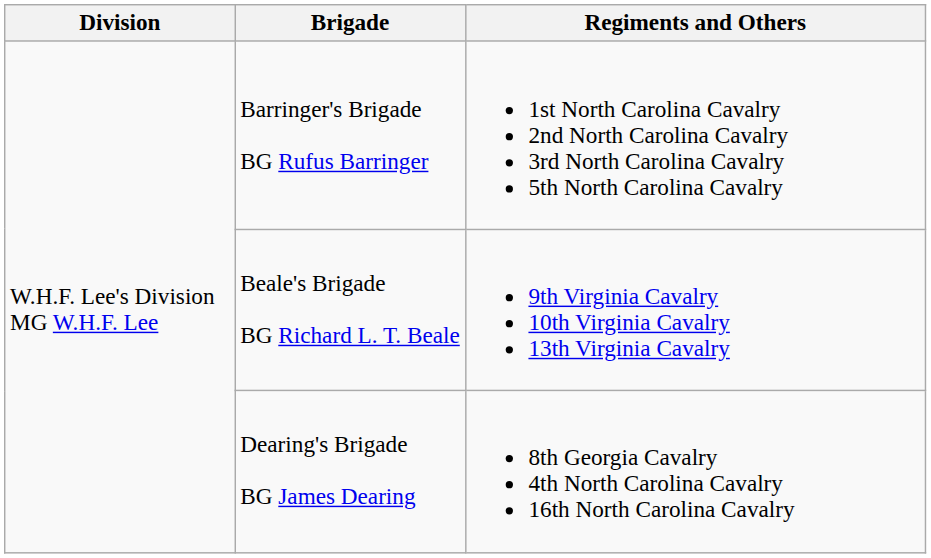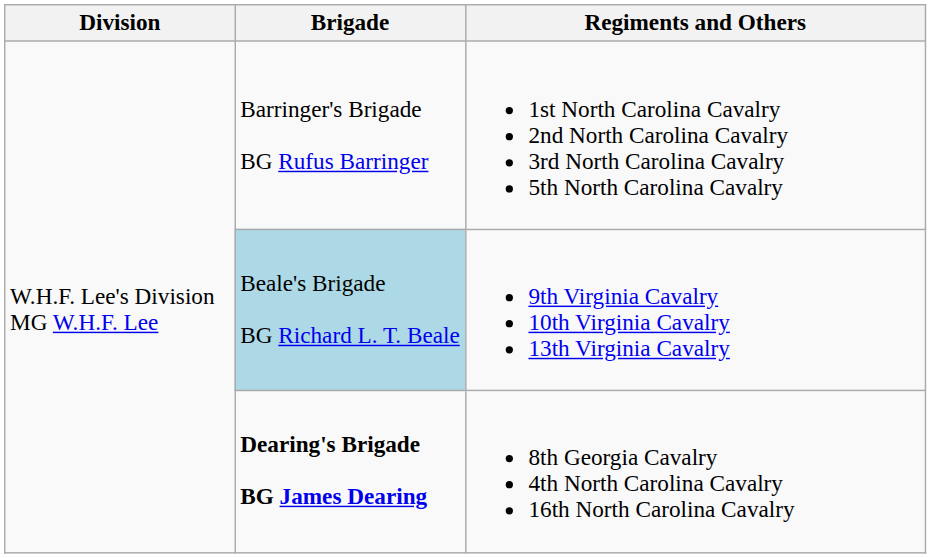(350, 309) no background -> (350, 309) lightblue background
(328, 471) normal -> (334, 471) bold
